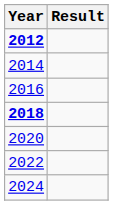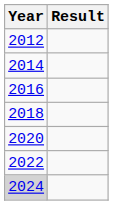(26, 41) bold -> (26, 41) normal
(26, 114) bold -> (26, 114) normal
(26, 187) no background -> (26, 187) lightgrey background
